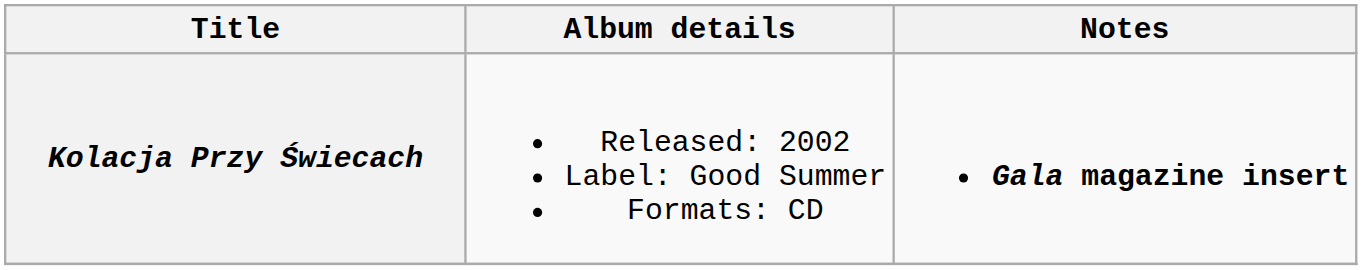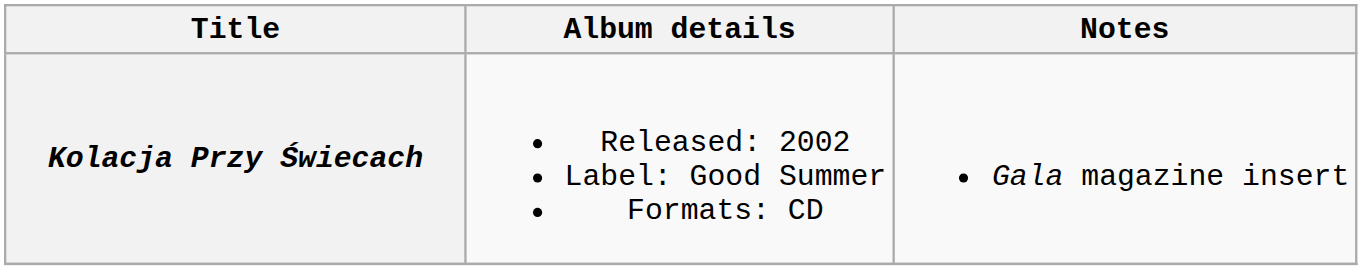(1125, 176) bold -> (1125, 176) normal
